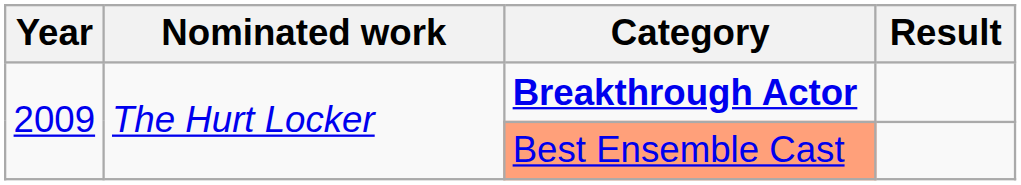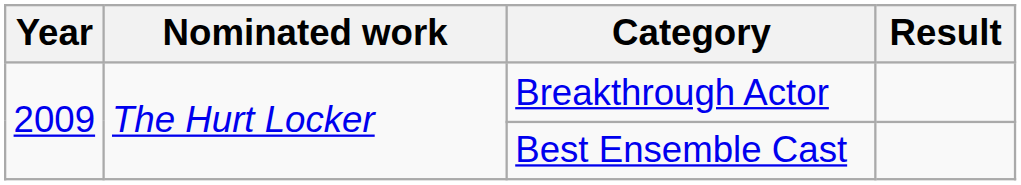(685, 91) bold -> (672, 91) normal
(679, 149) lightsalmon background -> (681, 149) no background
